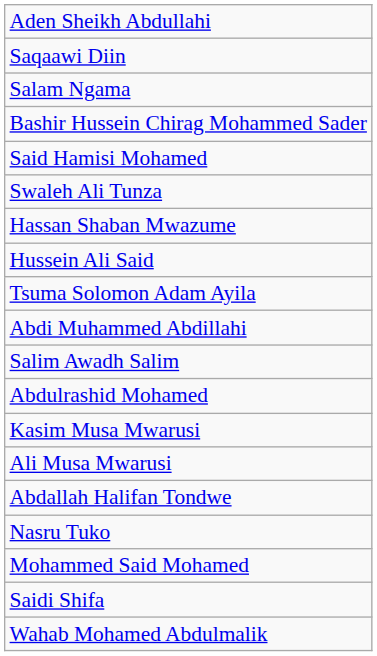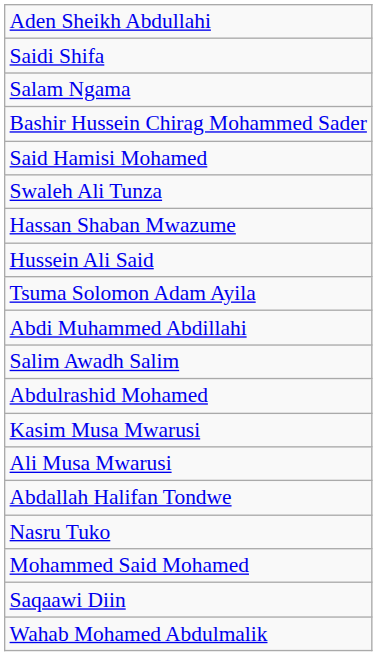(68, 55) Saqaawi Diin -> (57, 55) Saidi Shifa
(57, 599) Saidi Shifa -> (68, 599) Saqaawi Diin
